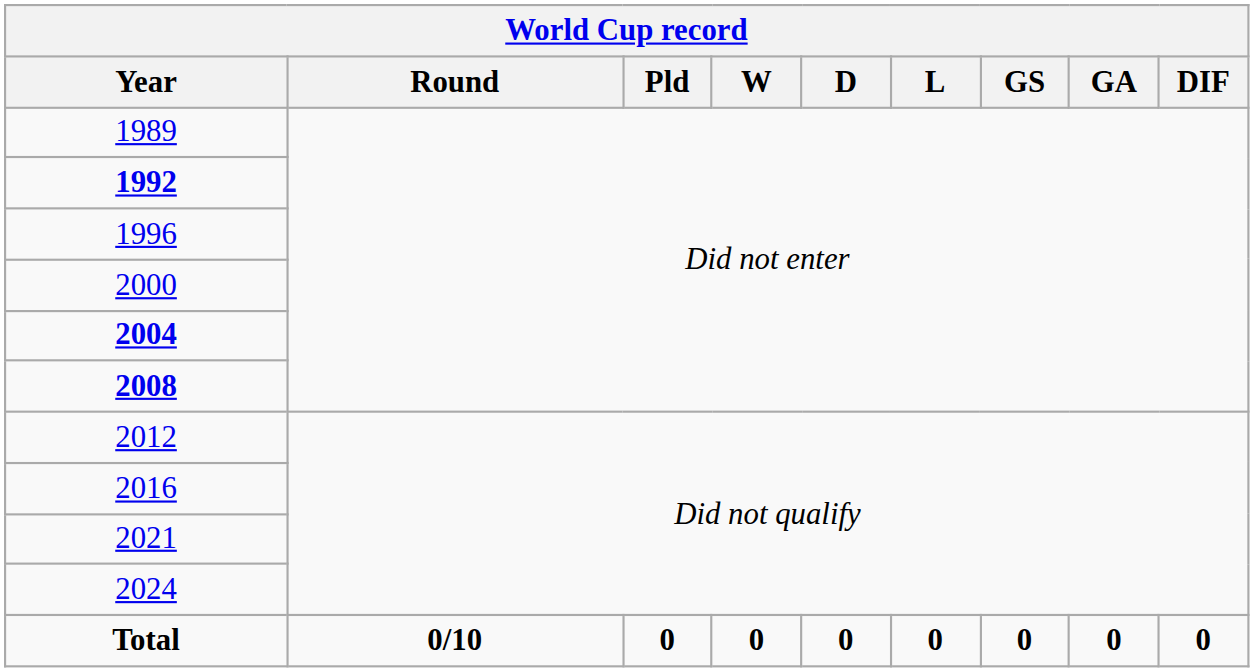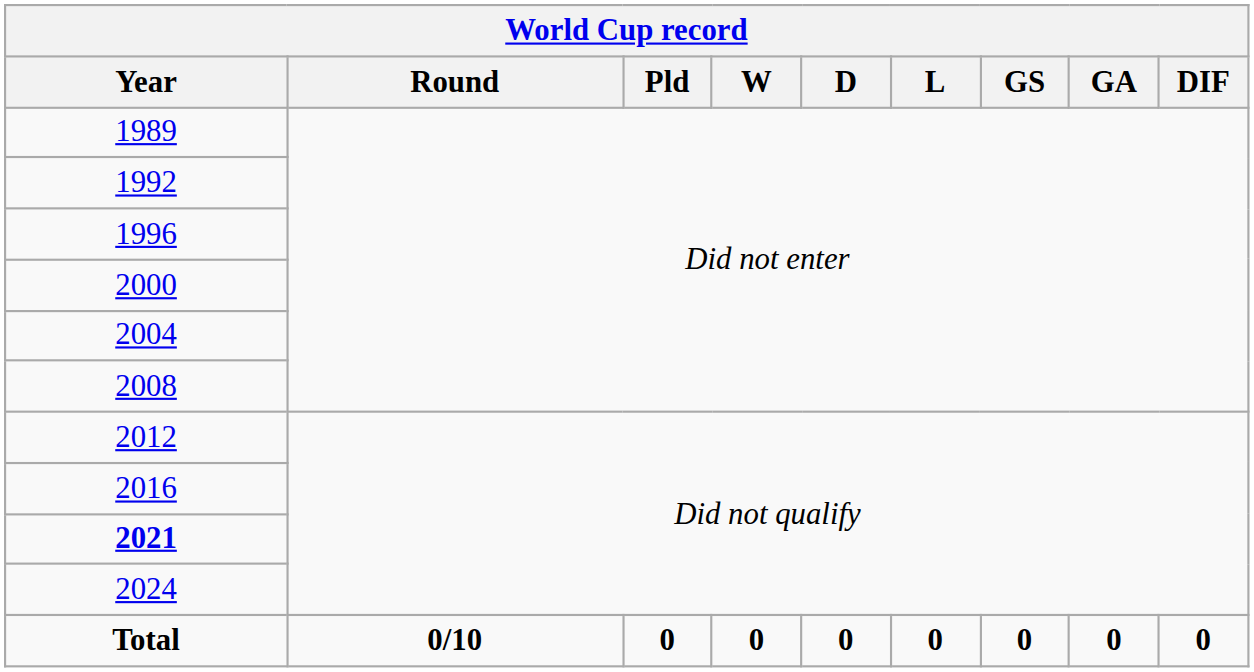(146, 182) bold -> (146, 182) normal
(146, 335) bold -> (146, 335) normal
(146, 386) bold -> (146, 386) normal
(146, 538) normal -> (146, 538) bold
